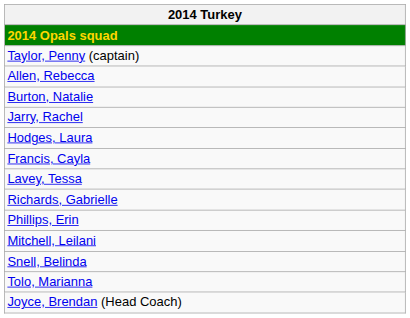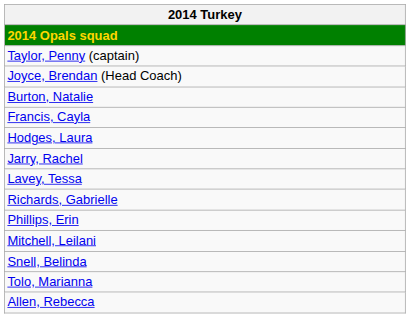(51, 76) Allen, Rebecca -> (95, 76) Joyce, Brendan (Head Coach)
(45, 117) Jarry, Rachel -> (49, 117) Francis, Cayla
(49, 158) Francis, Cayla -> (45, 158) Jarry, Rachel
(95, 302) Joyce, Brendan (Head Coach) -> (51, 302) Allen, Rebecca
